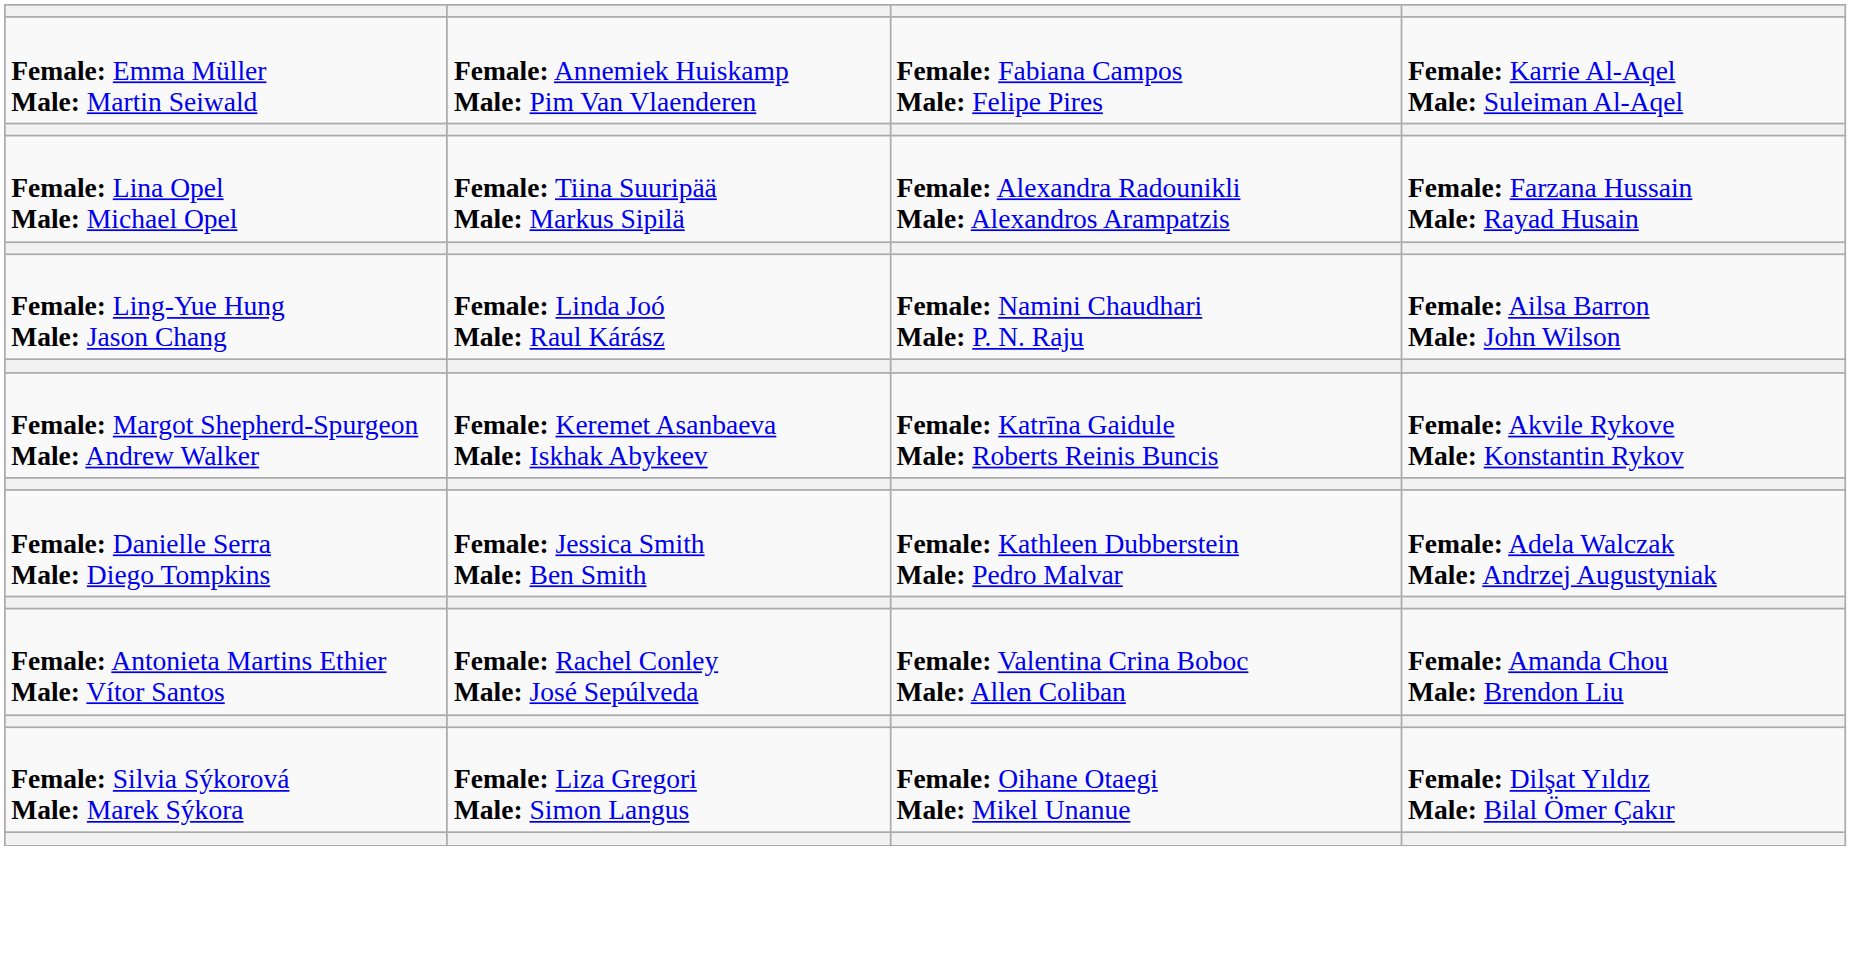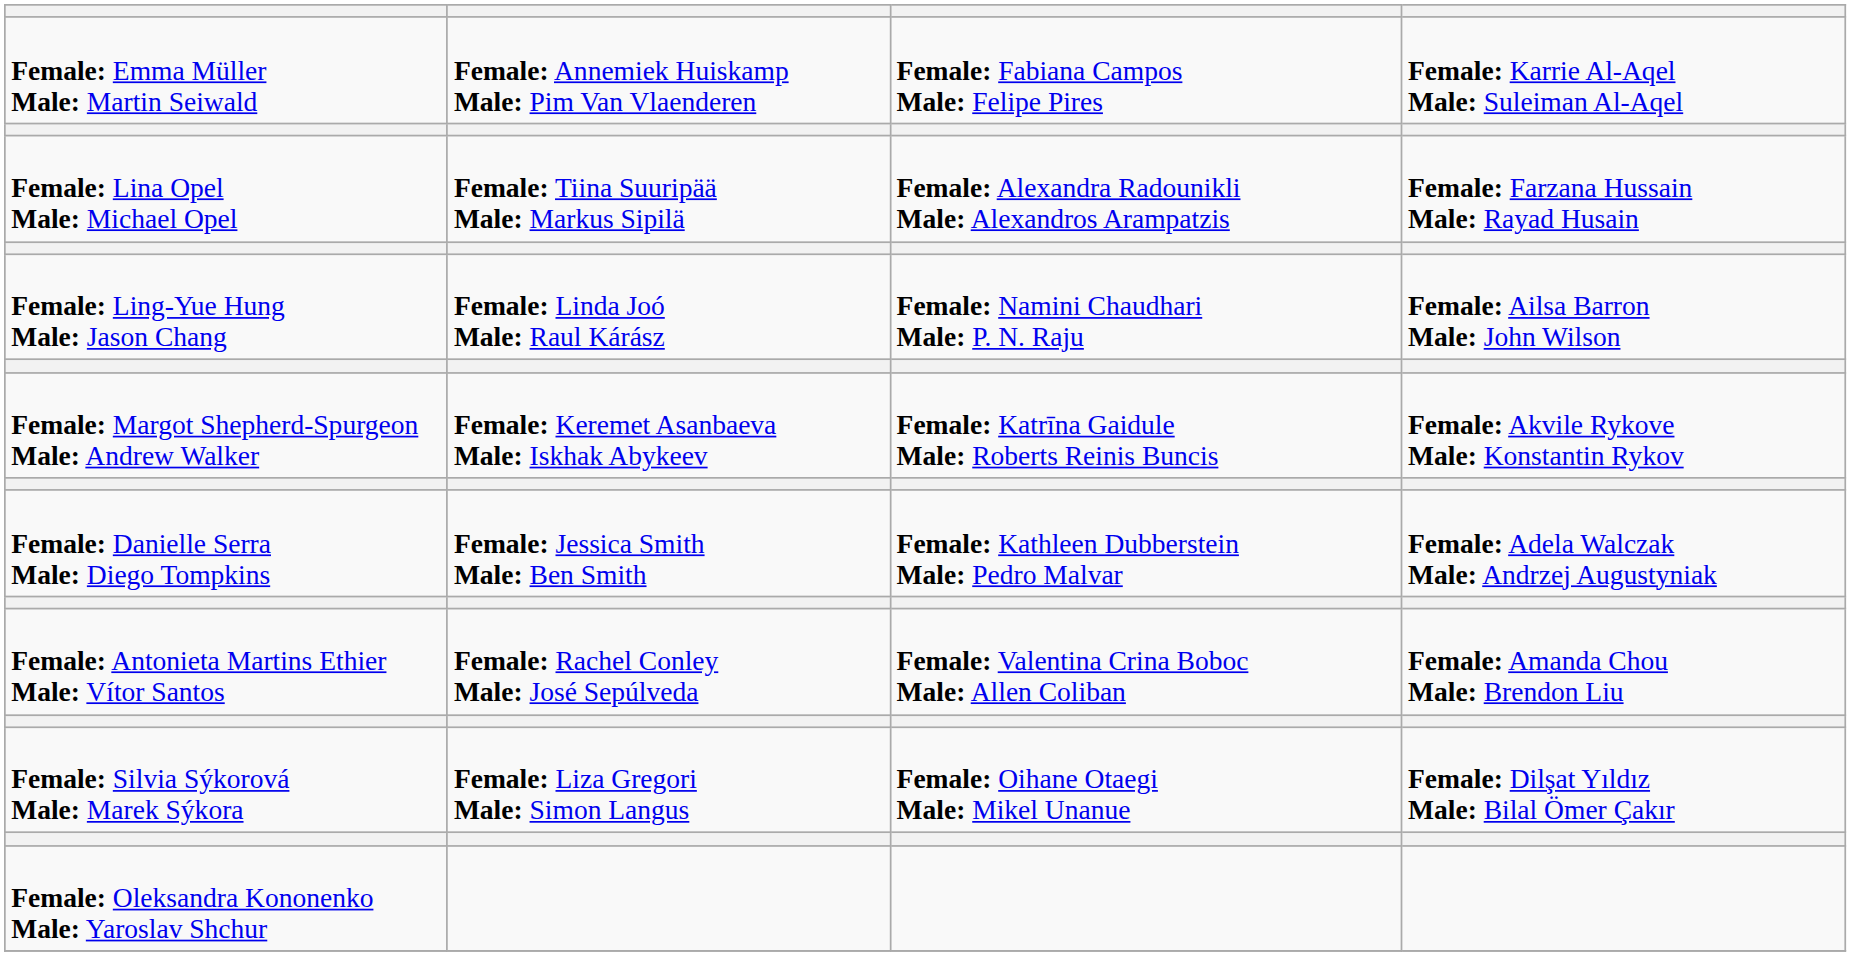+ row: (192, 913)
